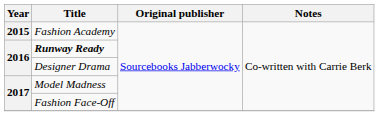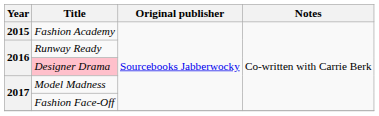(69, 48) bold -> (68, 48) normal
(72, 66) no background -> (72, 66) pink background
